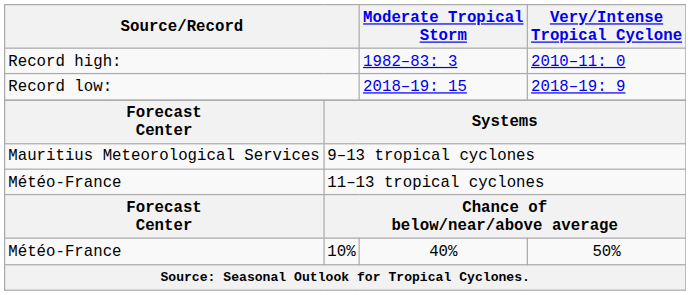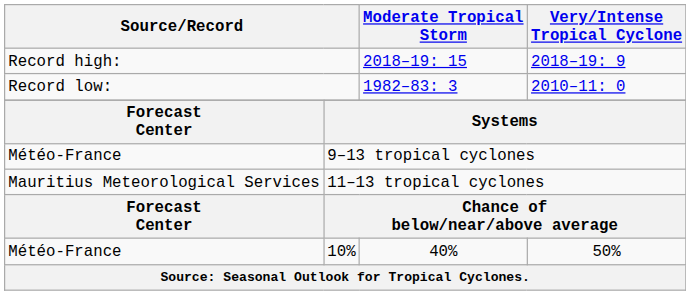(410, 61) 1982–83: 3 -> (415, 61) 2018–19: 15
(578, 61) 2010–11: 0 -> (578, 61) 2018–19: 9
(415, 87) 2018–19: 15 -> (410, 87) 1982–83: 3
(578, 87) 2018–19: 9 -> (578, 87) 2010–11: 0
(164, 156) Mauritius Meteorological Services -> (65, 156) Météo-France
(65, 182) Météo-France -> (164, 182) Mauritius Meteorological Services
